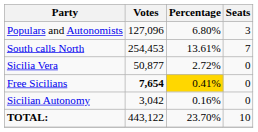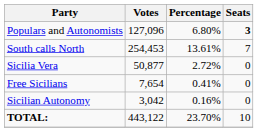(248, 30) normal -> (248, 30) bold
(151, 83) bold -> (151, 83) normal
(207, 83) gold background -> (207, 83) no background
